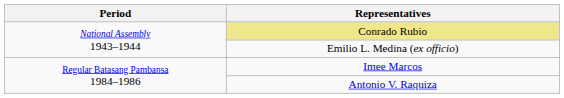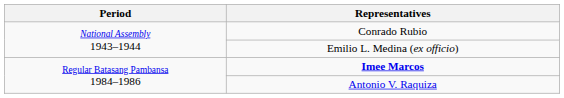(393, 31) khaki background -> (393, 31) no background
(393, 66) normal -> (393, 66) bold
